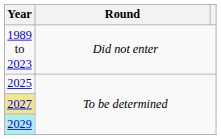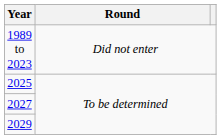(20, 104) khaki background -> (20, 104) no background
(20, 124) paleturquoise background -> (20, 124) no background
